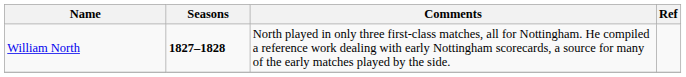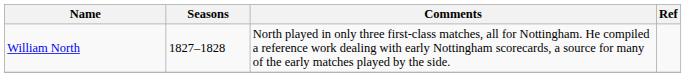(197, 48) bold -> (197, 48) normal
